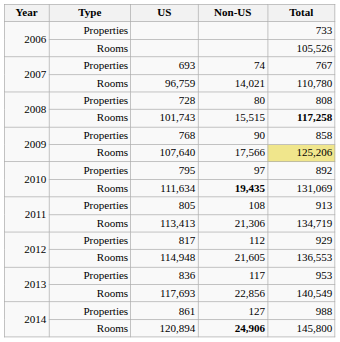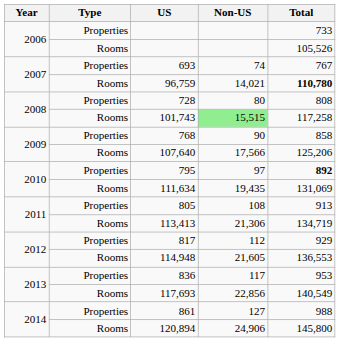(315, 83) normal -> (315, 83) bold
(250, 118) no background -> (250, 118) lightgreen background
(315, 118) bold -> (315, 118) normal
(314, 153) khaki background -> (314, 153) no background
(324, 170) normal -> (324, 170) bold
(250, 188) bold -> (250, 188) normal
(250, 328) bold -> (250, 328) normal
